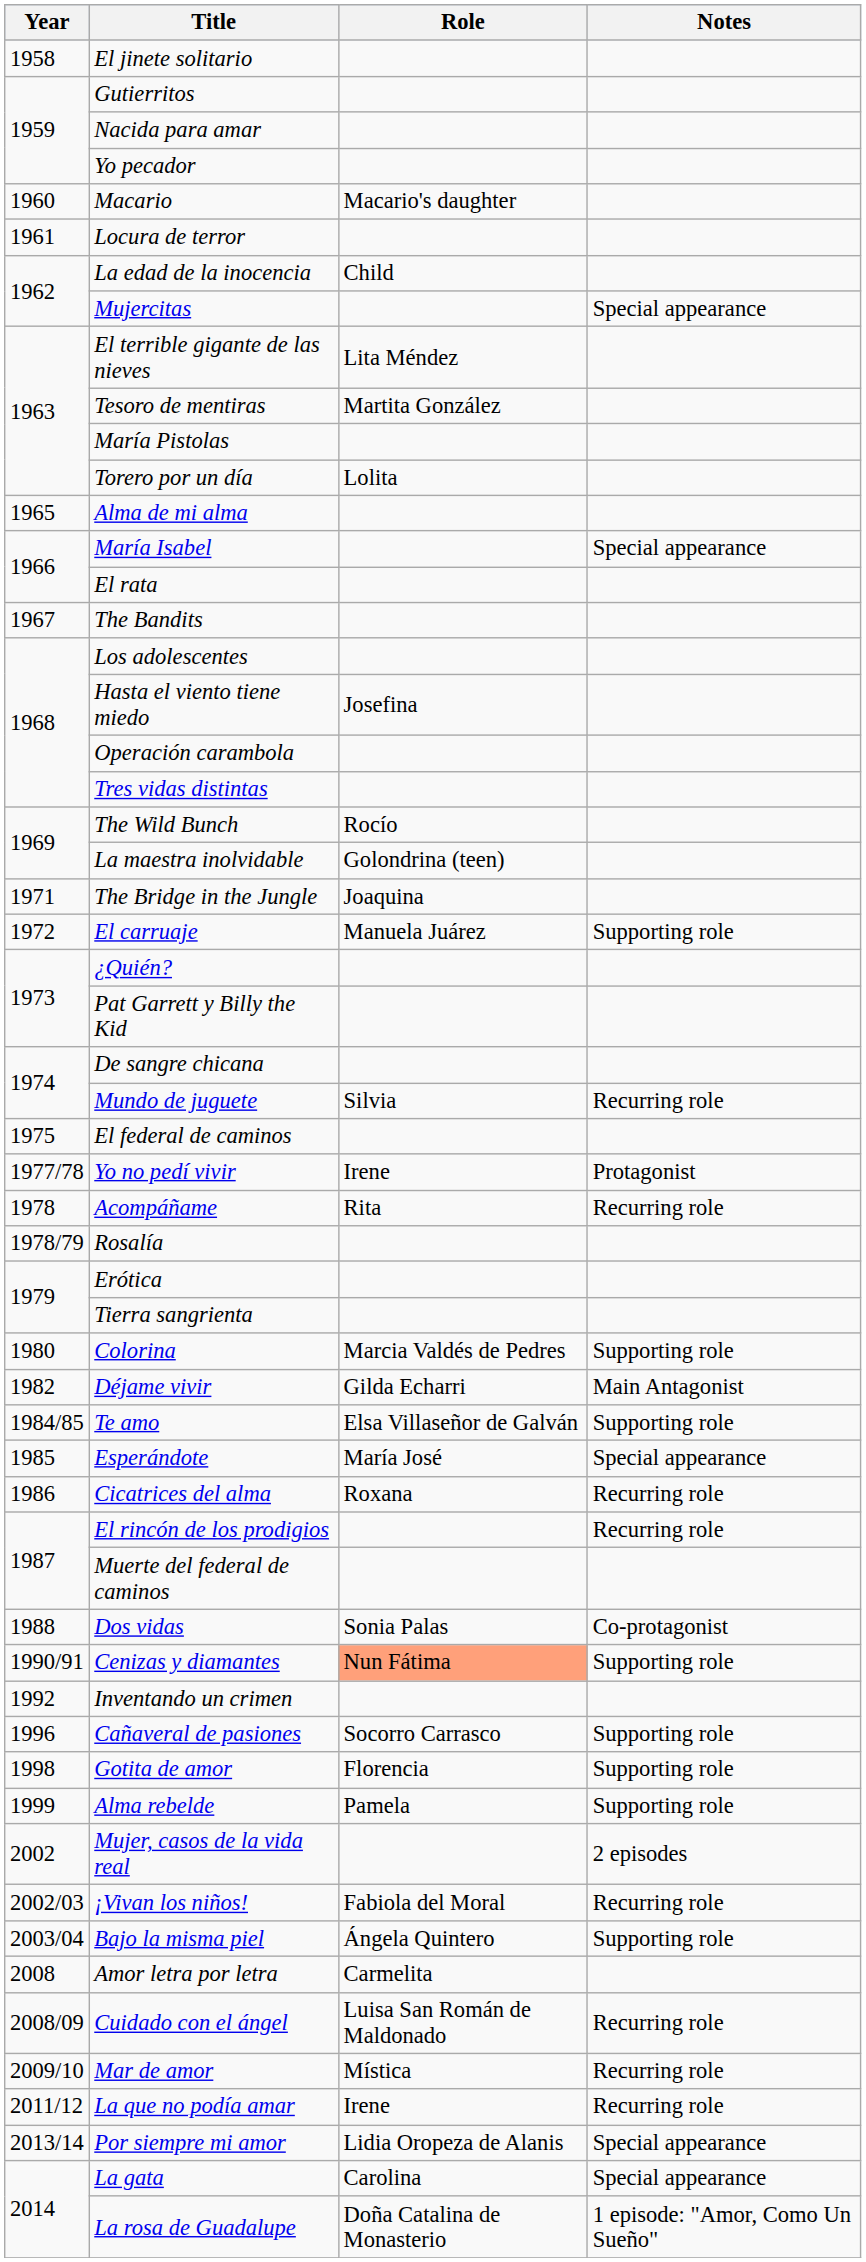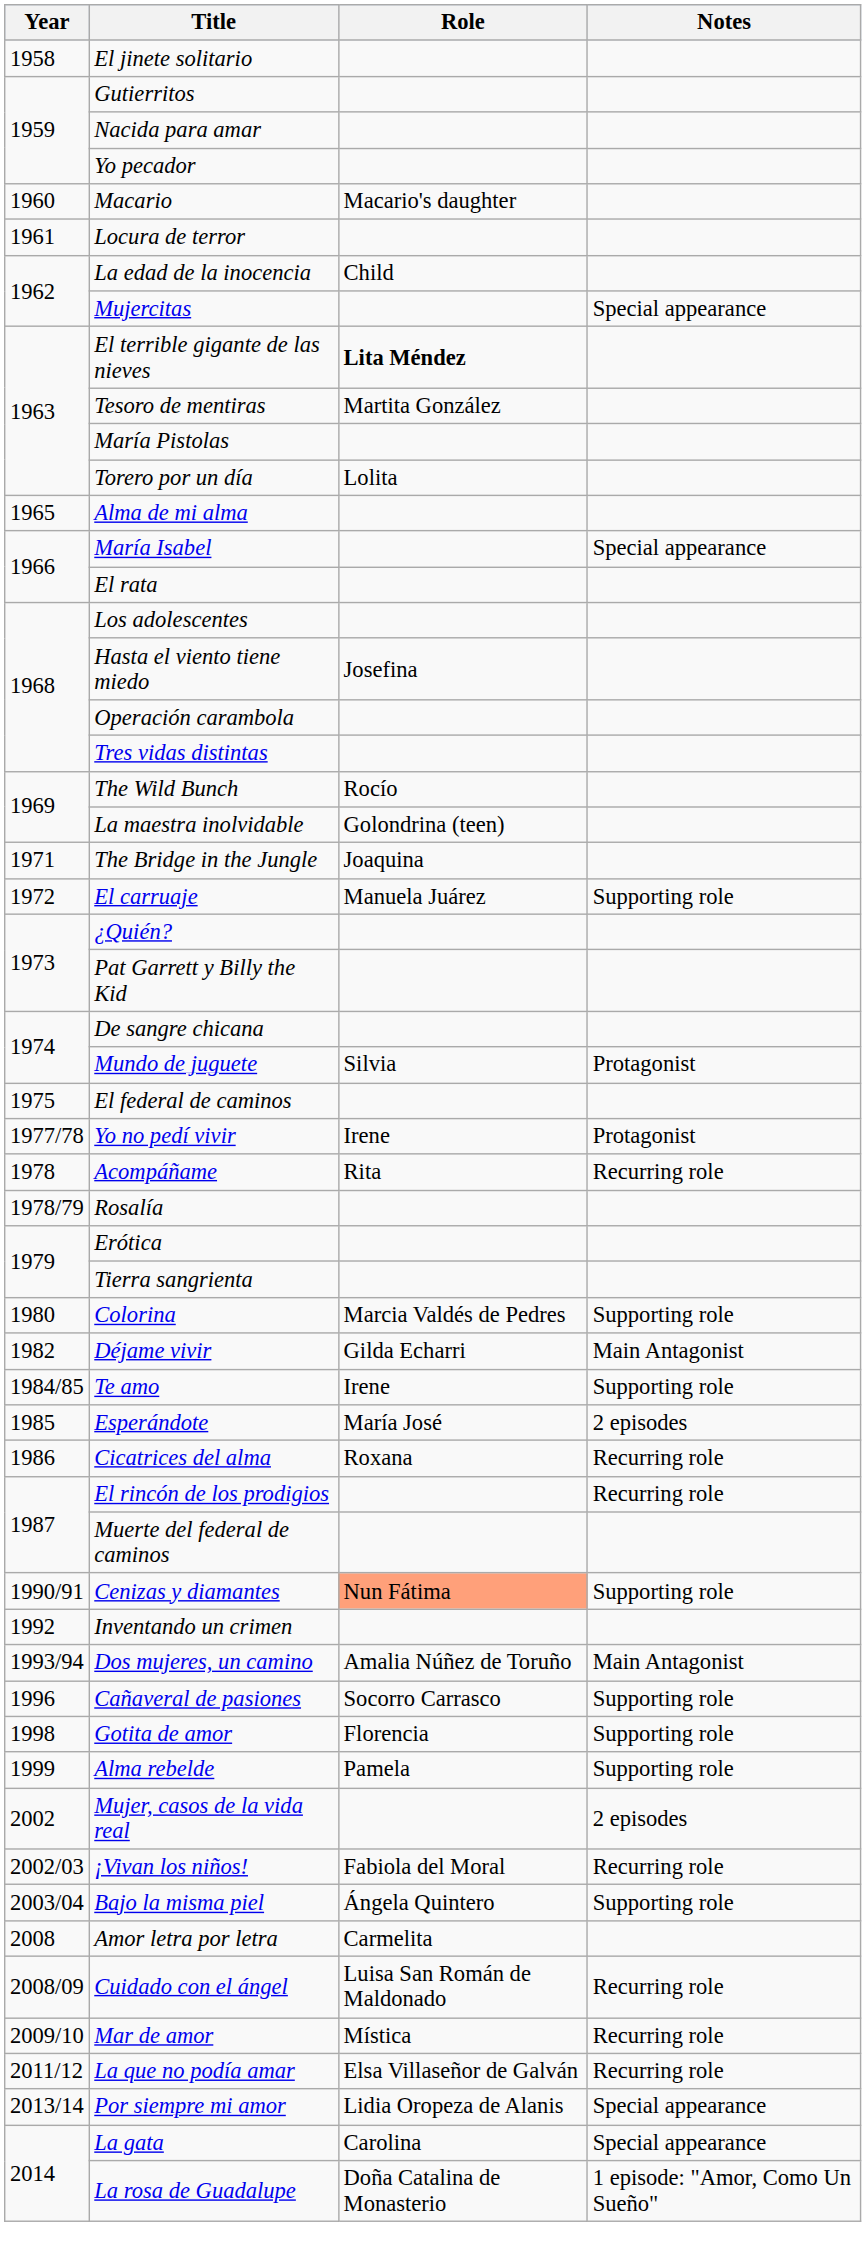(401, 357) normal -> (405, 357) bold
- row: (148, 620)
(658, 1100) Recurring role -> (644, 1064) Protagonist
(461, 1422) Elsa Villaseñor de Galván -> (367, 1386) Irene
(679, 1458) Special appearance -> (640, 1422) 2 episodes
- row: (139, 1626)
+ row: (204, 1662)
(367, 2106) Irene -> (461, 2070) Elsa Villaseñor de Galván
